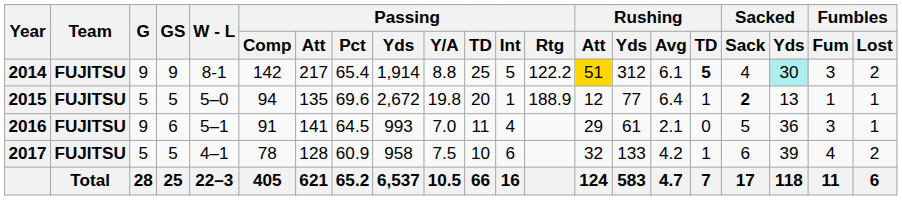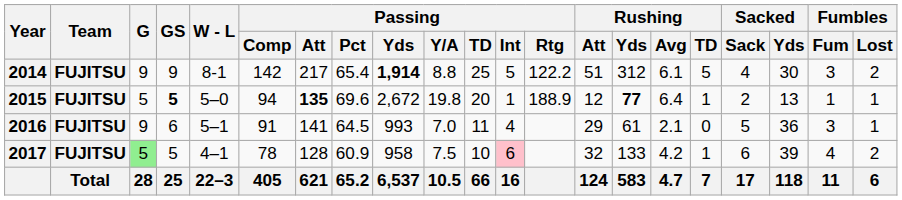(398, 72) normal -> (398, 72) bold
(594, 72) gold background -> (594, 72) no background
(706, 72) bold -> (706, 72) normal
(789, 72) paleturquoise background -> (789, 72) no background
(173, 99) normal -> (173, 99) bold
(314, 99) normal -> (314, 99) bold
(631, 99) normal -> (631, 99) bold
(745, 99) bold -> (745, 99) normal
(143, 153) no background -> (143, 153) lightgreen background
(510, 153) no background -> (510, 153) pink background
